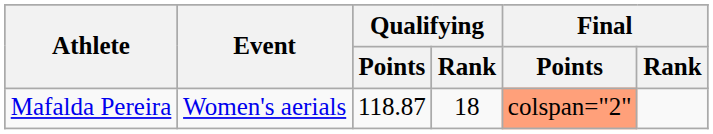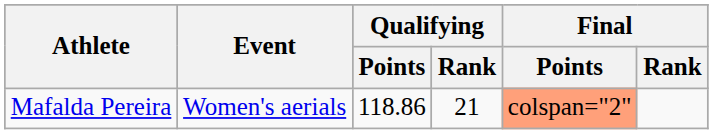(392, 108) 118.87 -> (392, 108) 118.86
(467, 108) 18 -> (467, 108) 21
